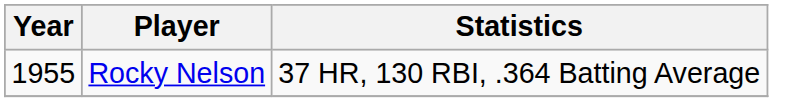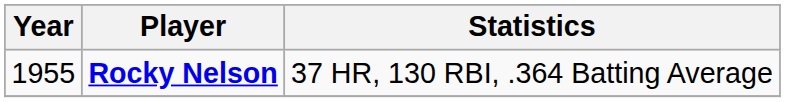(177, 72) normal -> (183, 72) bold
